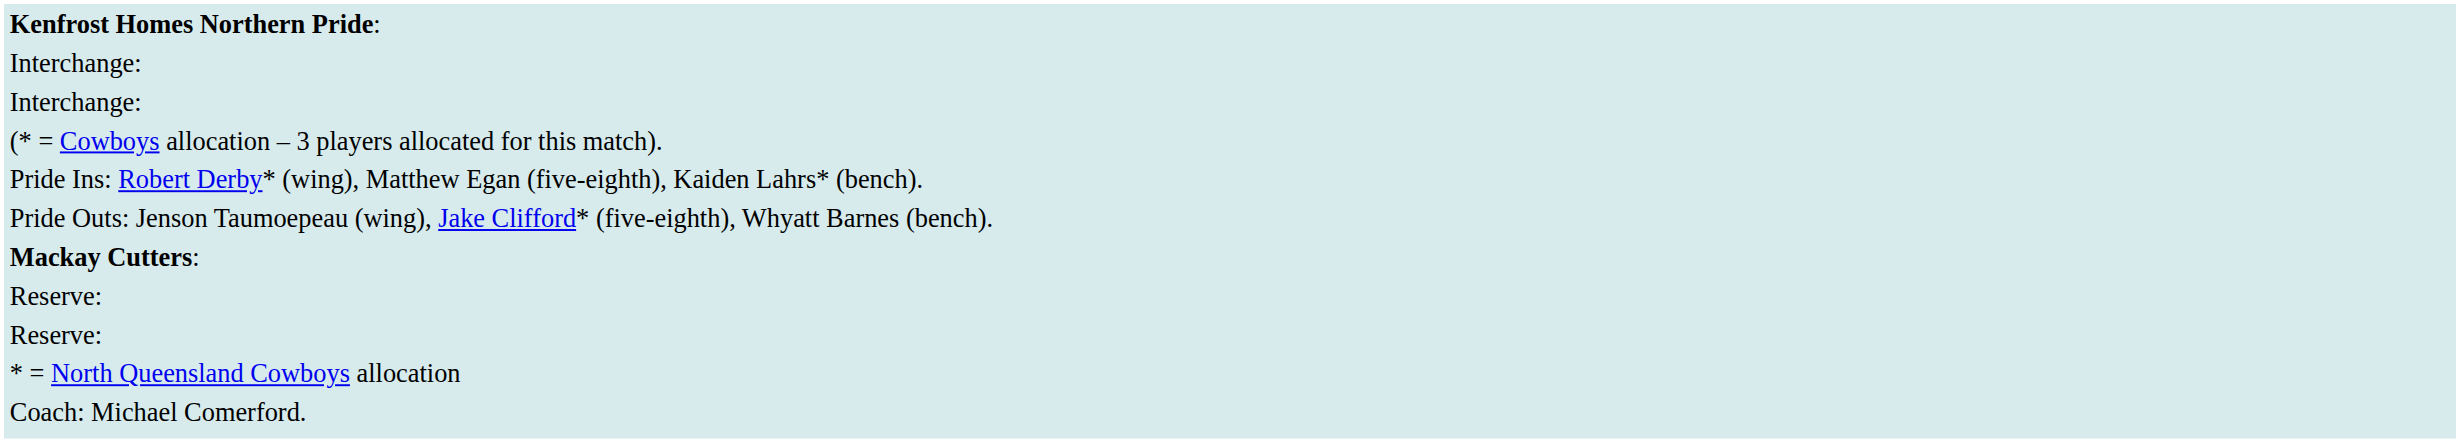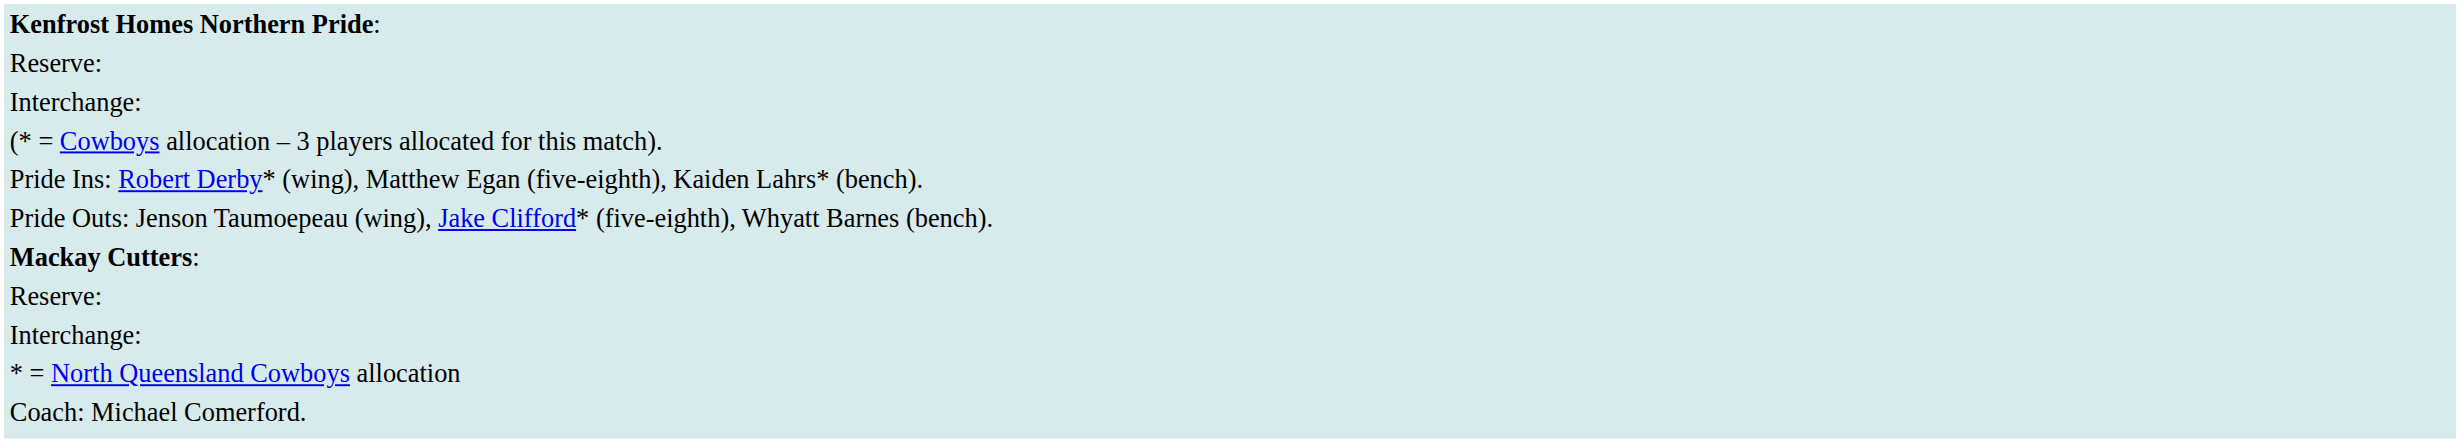(76, 63) Interchange: -> (56, 63) Reserve:
(56, 335) Reserve: -> (76, 335) Interchange:
